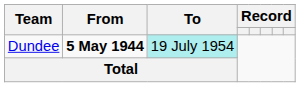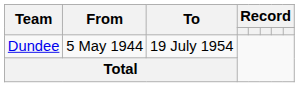(105, 46) bold -> (105, 46) normal
(192, 46) paleturquoise background -> (192, 46) no background
